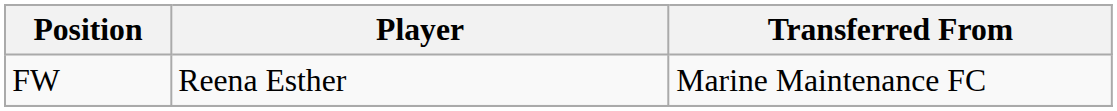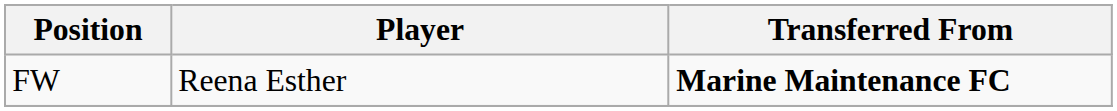(831, 79) normal -> (844, 79) bold
